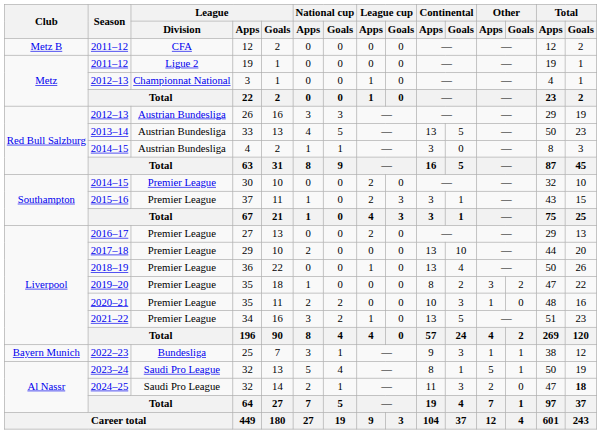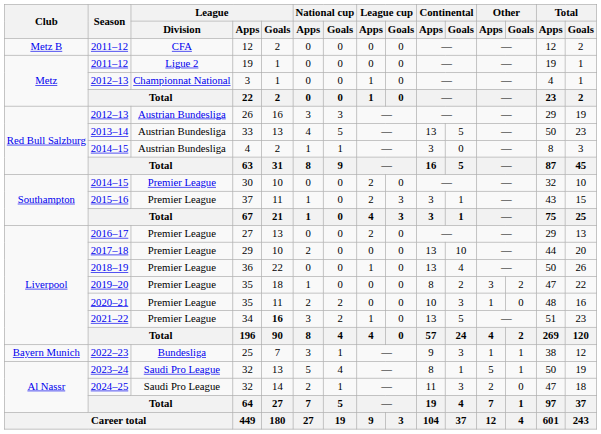(277, 319) normal -> (277, 319) bold
(581, 387) bold -> (581, 387) normal
